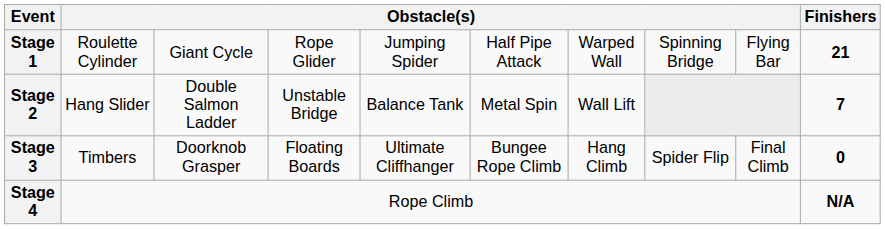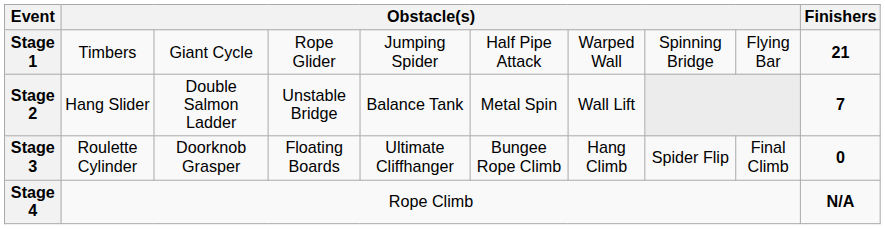(107, 52) Roulette Cylinder -> (107, 52) Timbers
(107, 157) Timbers -> (107, 157) Roulette Cylinder
